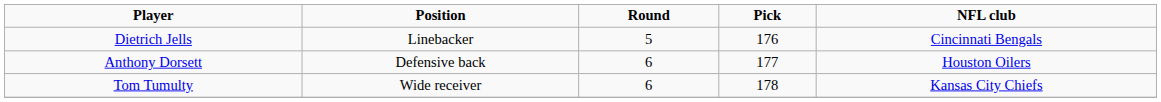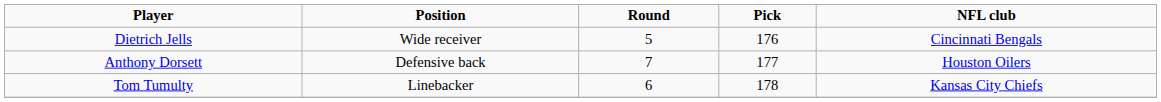(441, 39) Linebacker -> (441, 39) Wide receiver
(649, 62) 6 -> (649, 62) 7
(441, 85) Wide receiver -> (441, 85) Linebacker
